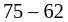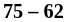(33, 11) normal -> (33, 11) bold
